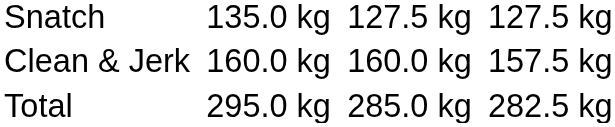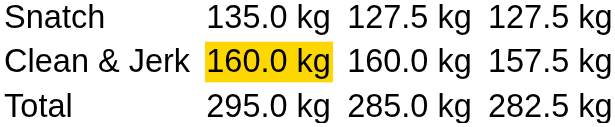(269, 61) no background -> (269, 61) gold background
